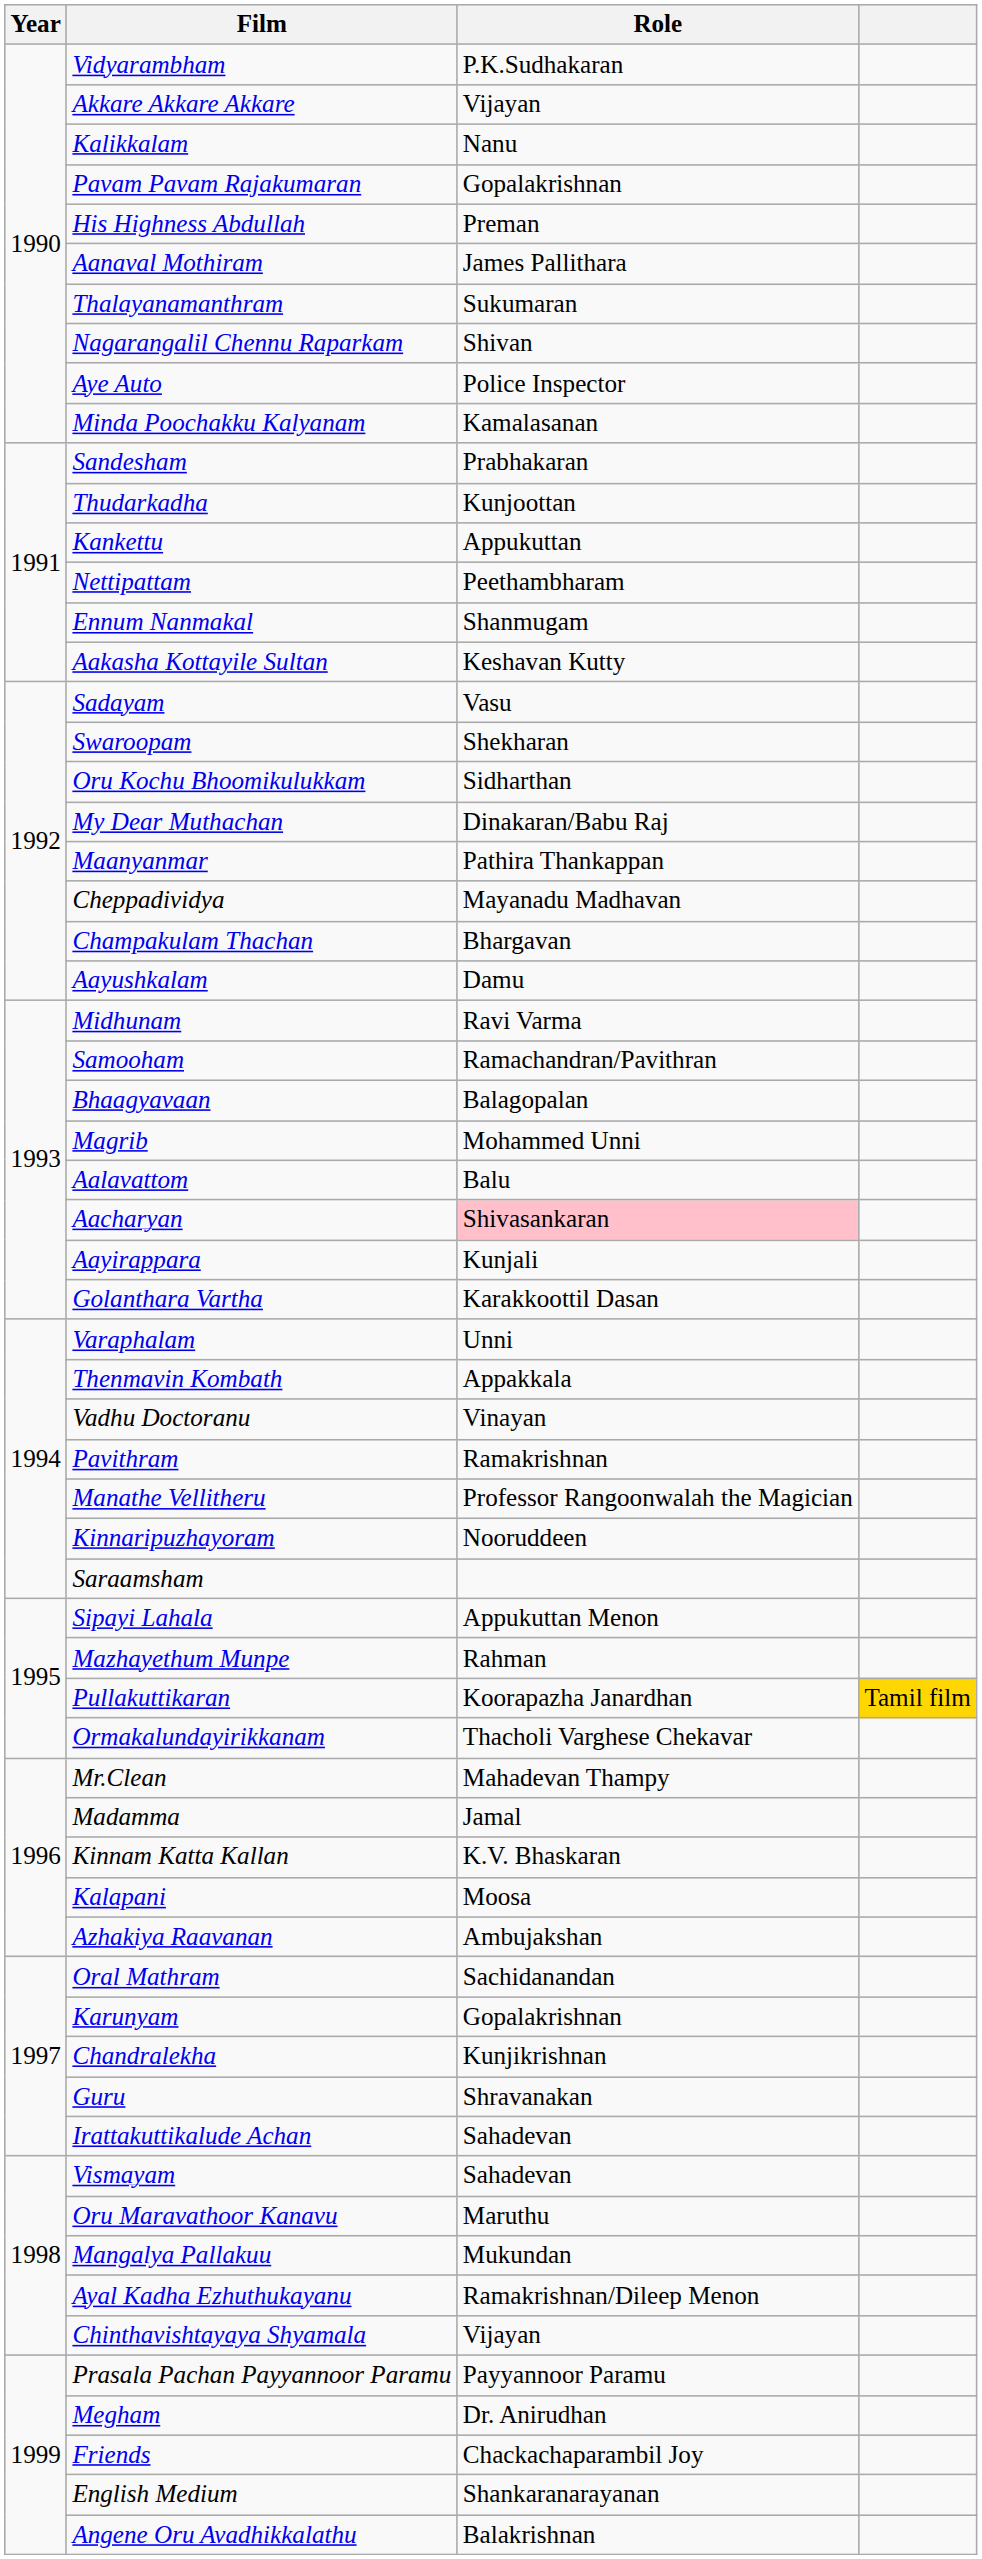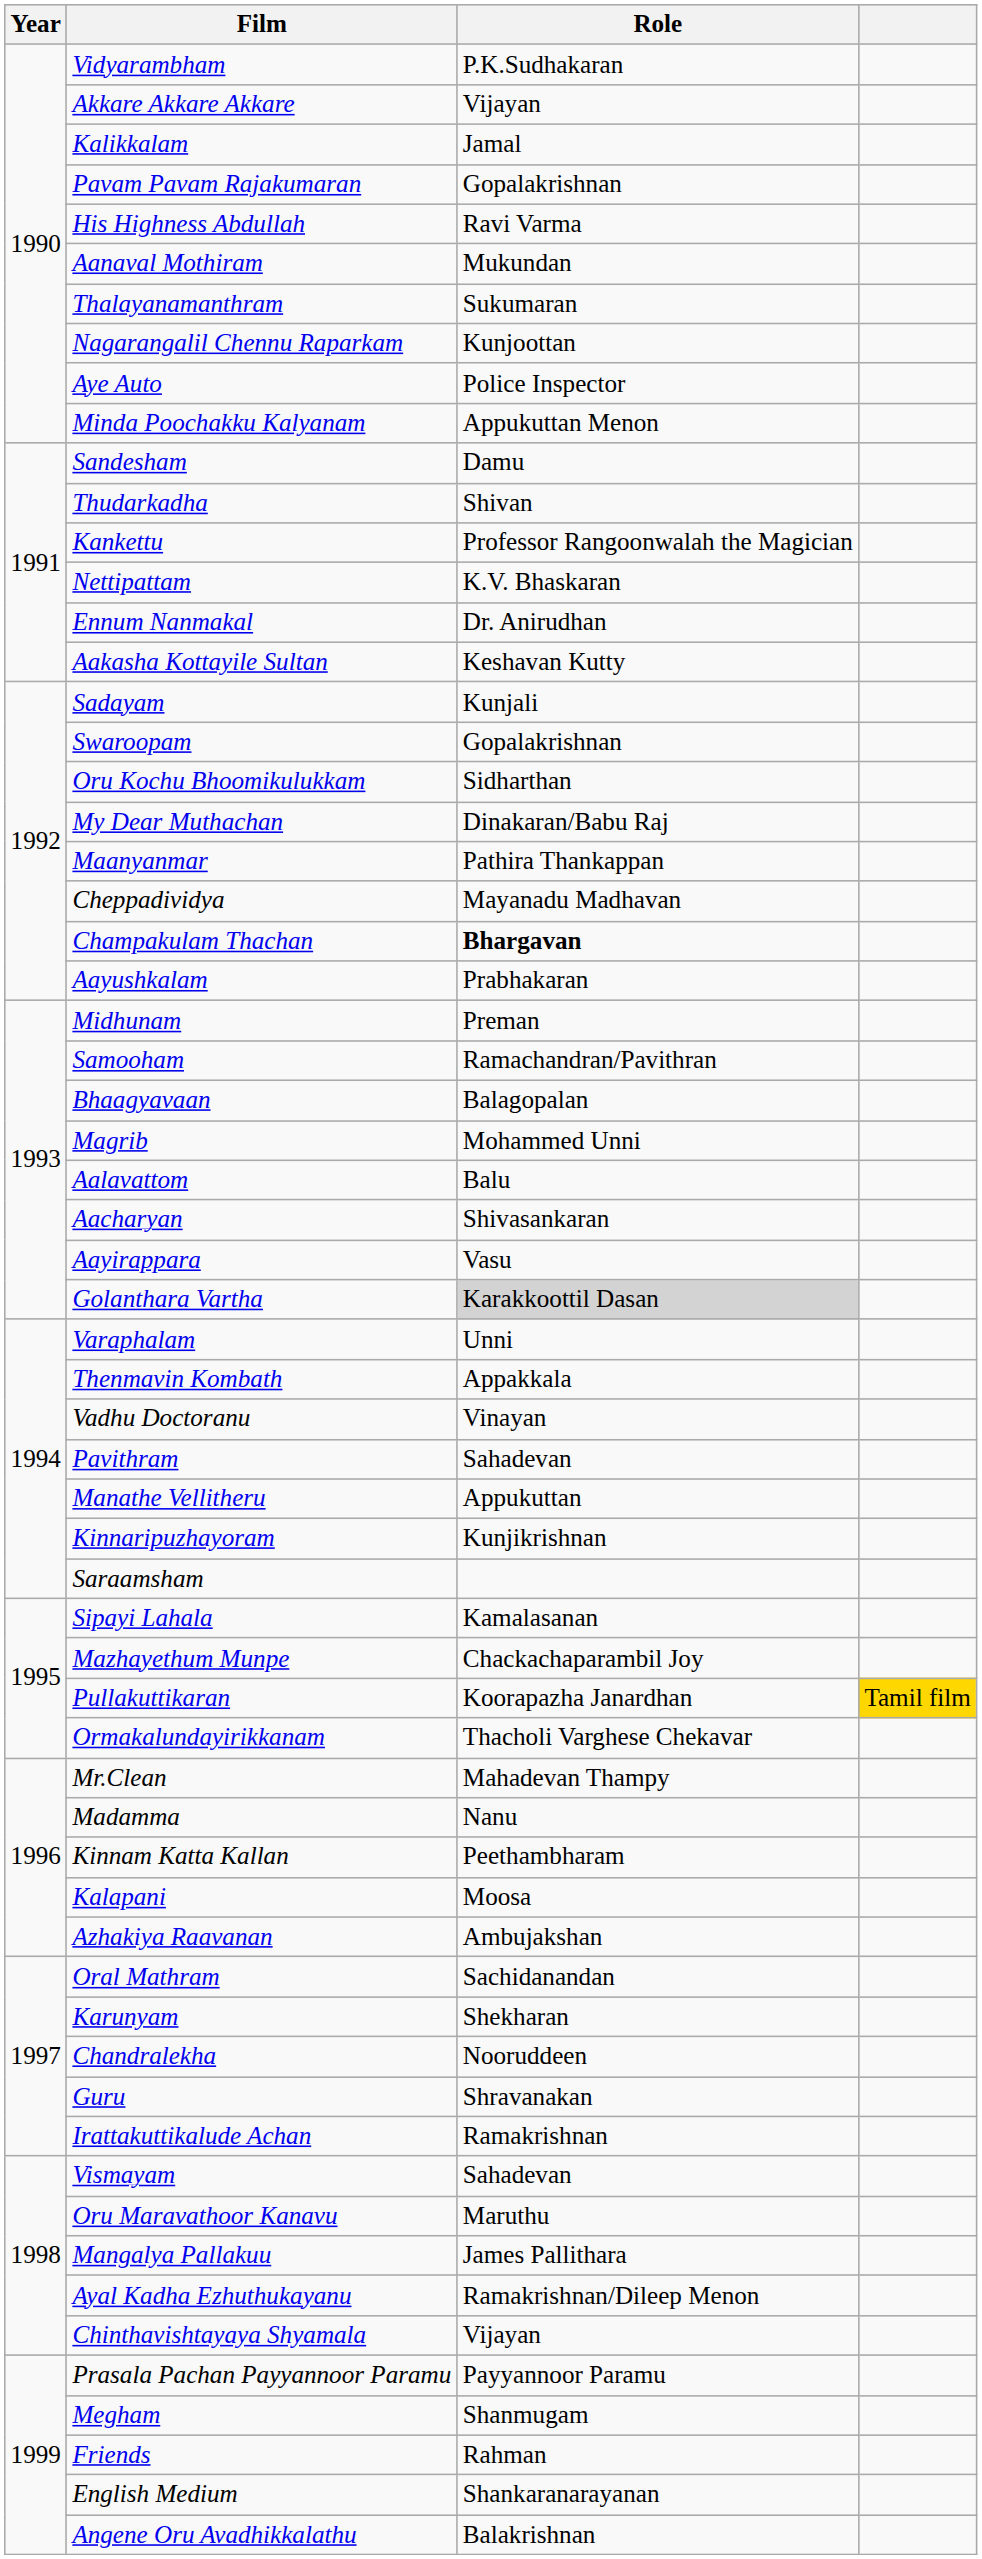(490, 143) Nanu -> (492, 143) Jamal
(501, 223) Preman -> (522, 223) Ravi Varma
(545, 263) James Pallithara -> (517, 263) Mukundan
(498, 343) Shivan -> (519, 343) Kunjoottan
(530, 422) Kamalasanan -> (561, 422) Appukuttan Menon
(526, 462) Prabhakaran -> (494, 462) Damu
(519, 502) Kunjoottan -> (498, 502) Shivan
(522, 542) Appukuttan -> (658, 542) Professor Rangoonwalah the Magician
(544, 582) Peethambharam -> (542, 582) K.V. Bhaskaran
(526, 622) Shanmugam -> (535, 622) Dr. Anirudhan
(487, 701) Vasu -> (501, 701) Kunjali
(516, 741) Shekharan -> (542, 741) Gopalakrishnan
(517, 940) normal -> (522, 940) bold
(494, 980) Damu -> (526, 980) Prabhakaran
(522, 1020) Ravi Varma -> (501, 1020) Preman
(536, 1219) pink background -> (536, 1219) no background
(501, 1259) Kunjali -> (487, 1259) Vasu
(561, 1299) no background -> (561, 1299) lightgrey background
(535, 1458) Ramakrishnan -> (517, 1458) Sahadevan
(658, 1498) Professor Rangoonwalah the Magician -> (522, 1498) Appukuttan
(525, 1538) Nooruddeen -> (535, 1538) Kunjikrishnan
(561, 1617) Appukuttan Menon -> (530, 1617) Kamalasanan
(505, 1657) Rahman -> (583, 1657) Chackachaparambil Joy
(492, 1817) Jamal -> (490, 1817) Nanu
(542, 1857) K.V. Bhaskaran -> (544, 1857) Peethambharam
(542, 2016) Gopalakrishnan -> (516, 2016) Shekharan
(535, 2056) Kunjikrishnan -> (525, 2056) Nooruddeen
(517, 2135) Sahadevan -> (535, 2135) Ramakrishnan
(517, 2255) Mukundan -> (545, 2255) James Pallithara
(535, 2414) Dr. Anirudhan -> (526, 2414) Shanmugam
(583, 2454) Chackachaparambil Joy -> (505, 2454) Rahman
